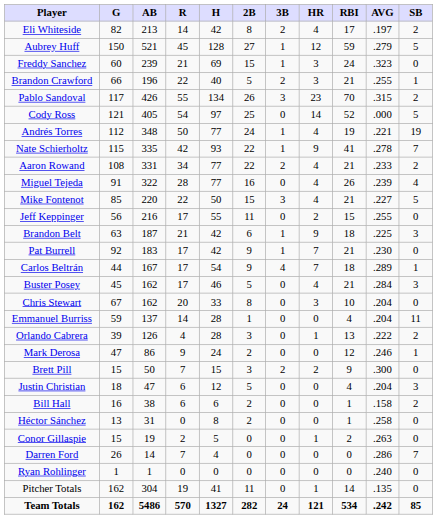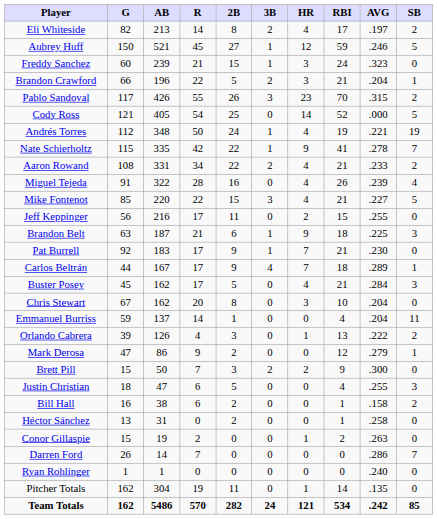- column: (216, 13)
(382, 47) .279 -> (378, 47) .246
(382, 81) .255 -> (378, 81) .204
(382, 353) .246 -> (378, 353) .279
(382, 387) .204 -> (378, 387) .255
